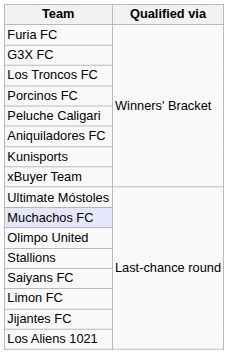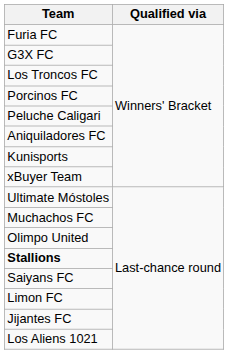(50, 217) lavender background -> (50, 217) no background
(32, 258) normal -> (34, 258) bold
